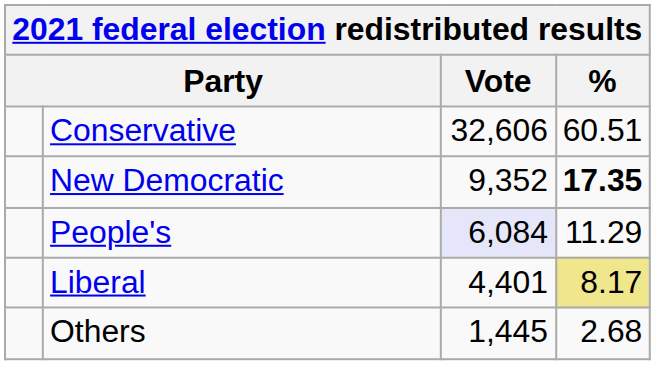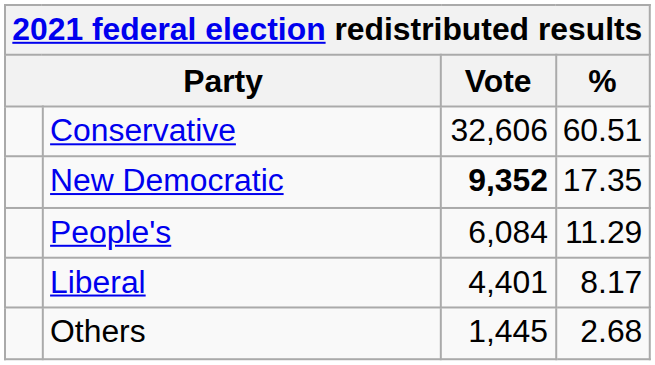(508, 181) normal -> (508, 181) bold
(602, 181) bold -> (602, 181) normal
(508, 231) lavender background -> (508, 231) no background
(611, 282) khaki background -> (611, 282) no background
